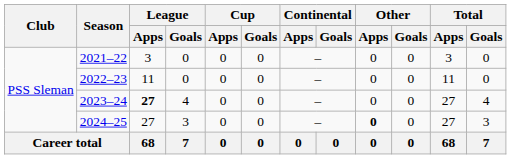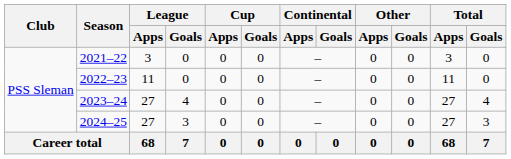(148, 100) bold -> (148, 100) normal
(373, 121) bold -> (373, 121) normal
